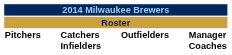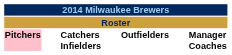(23, 35) no background -> (23, 35) pink background
